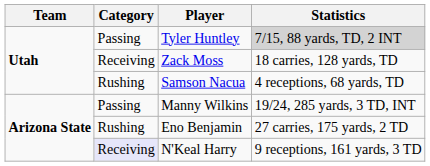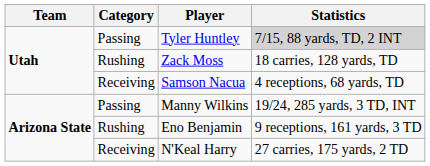(126, 60) Receiving -> (121, 60) Rushing
(121, 82) Rushing -> (126, 82) Receiving
(332, 127) 27 carries, 175 yards, 2 TD -> (338, 127) 9 receptions, 161 yards, 3 TD
(126, 149) lavender background -> (126, 149) no background
(338, 149) 9 receptions, 161 yards, 3 TD -> (332, 149) 27 carries, 175 yards, 2 TD
